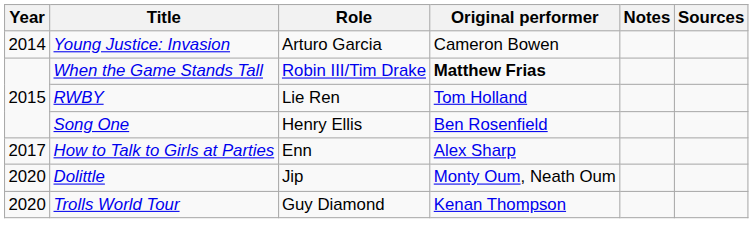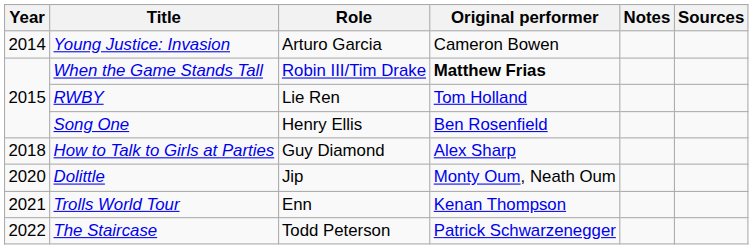(27, 151) 2017 -> (27, 151) 2018
(297, 151) Enn -> (333, 151) Guy Diamond
(27, 204) 2020 -> (27, 204) 2021
(333, 204) Guy Diamond -> (297, 204) Enn
+ row: (105, 230)
